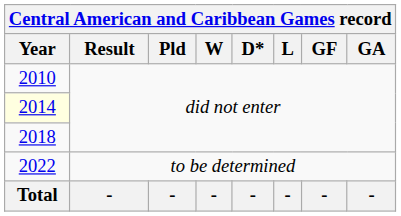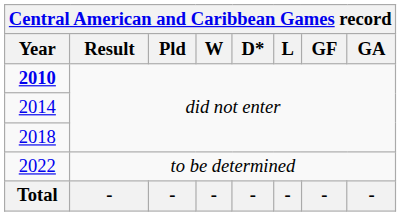(37, 78) normal -> (37, 78) bold
(37, 107) lightyellow background -> (37, 107) no background
